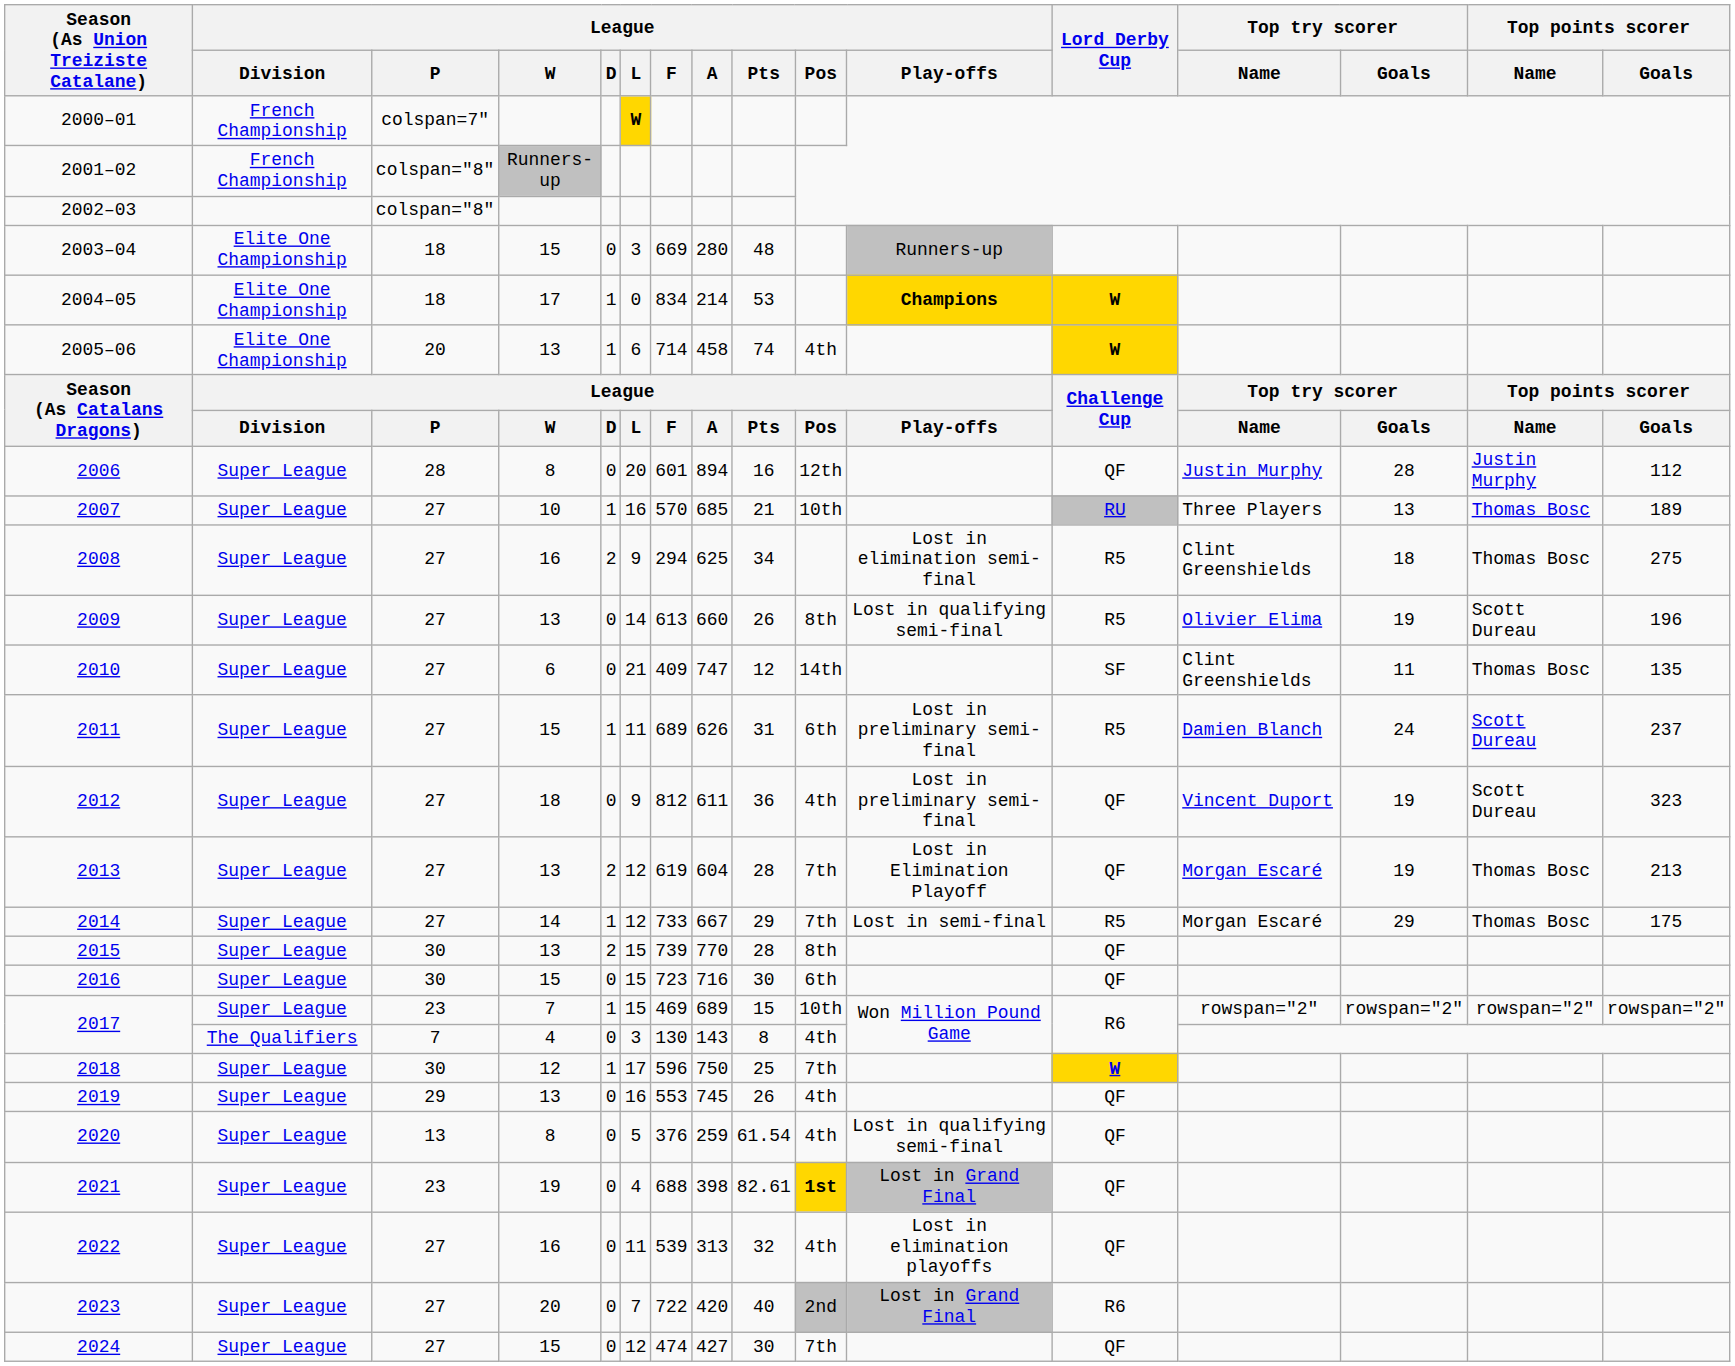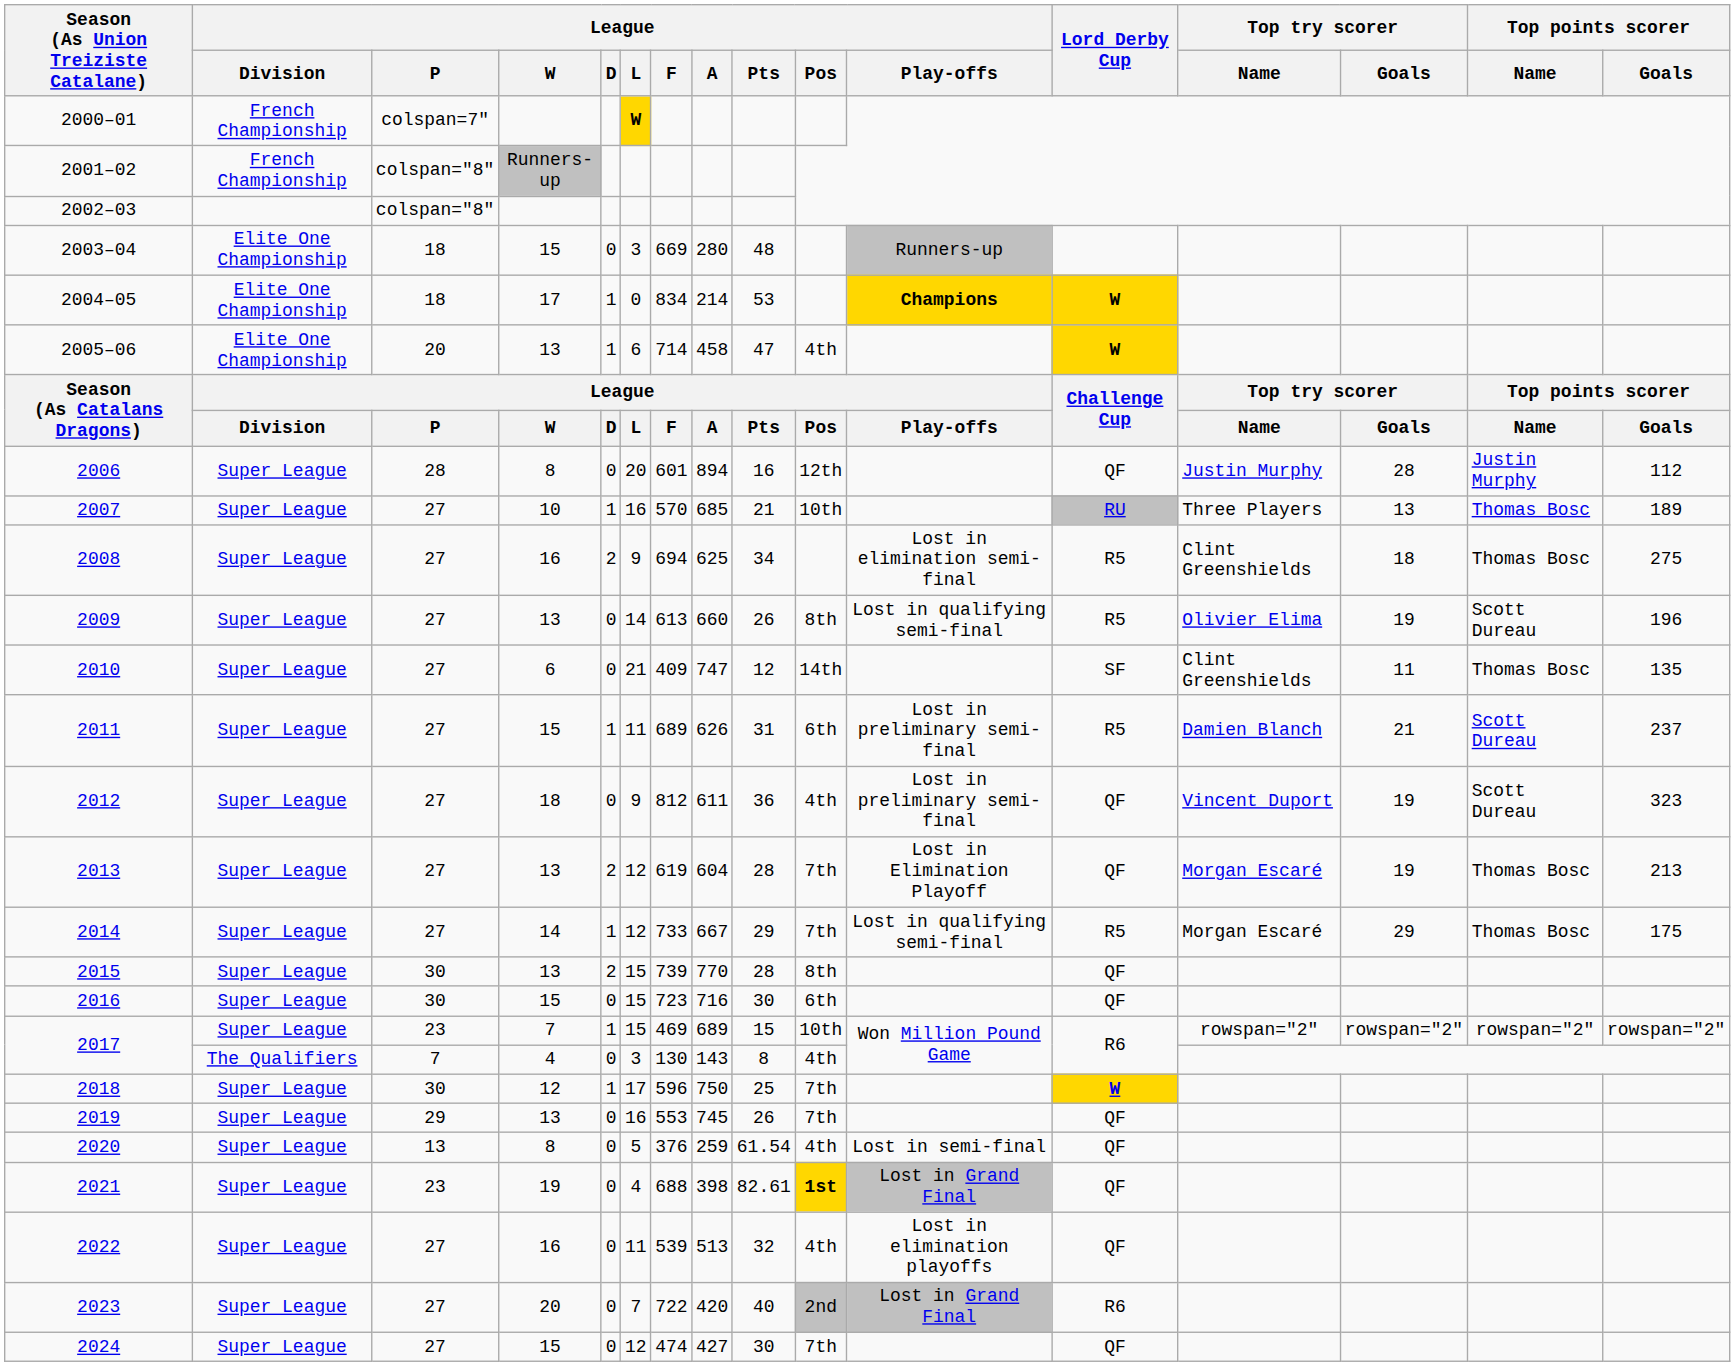(764, 350) 74 -> (764, 350) 47
(671, 560) 294 -> (671, 560) 694
(1404, 731) 24 -> (1404, 731) 21
(949, 922) Lost in semi-final -> (949, 932) Lost in qualifying semi-final
(821, 1097) 4th -> (821, 1118) 7th
(949, 1137) Lost in qualifying semi-final -> (949, 1147) Lost in semi-final
(712, 1247) 313 -> (712, 1247) 513
